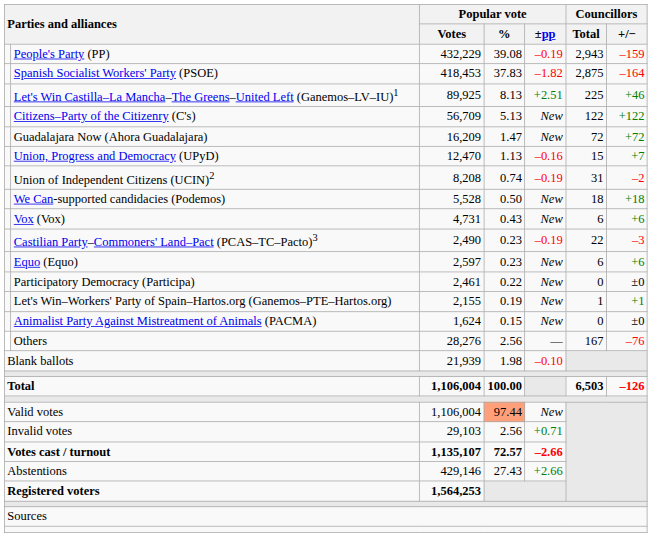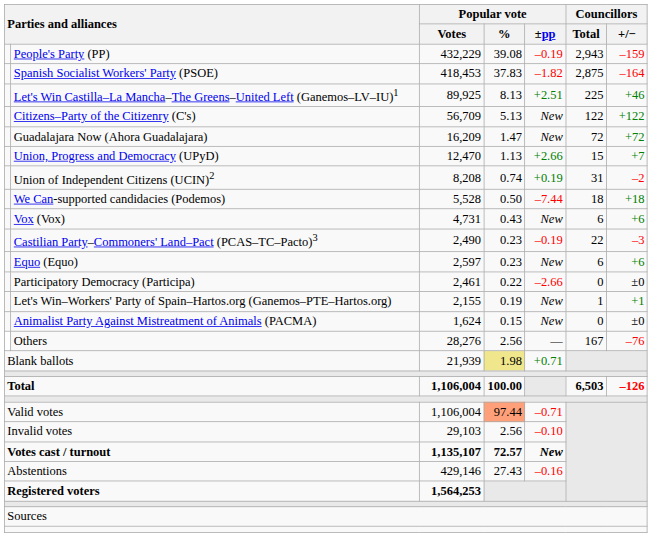(549, 156) –0.16 -> (548, 156) +2.66
(549, 177) –0.19 -> (548, 177) +0.19
(552, 199) New -> (549, 199) –7.44
(552, 281) New -> (549, 281) –2.66
(511, 360) no background -> (511, 360) khaki background
(549, 360) –0.10 -> (548, 360) +0.71
(552, 412) New -> (549, 412) –0.71
(548, 431) +0.71 -> (549, 431) –0.10
(549, 451) –2.66 -> (551, 451) New
(548, 471) +2.66 -> (549, 471) –0.16
